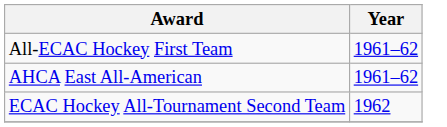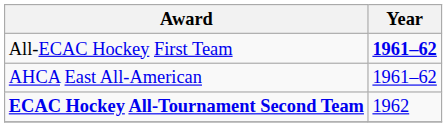(386, 48) normal -> (405, 48) bold
(177, 106) normal -> (186, 106) bold
